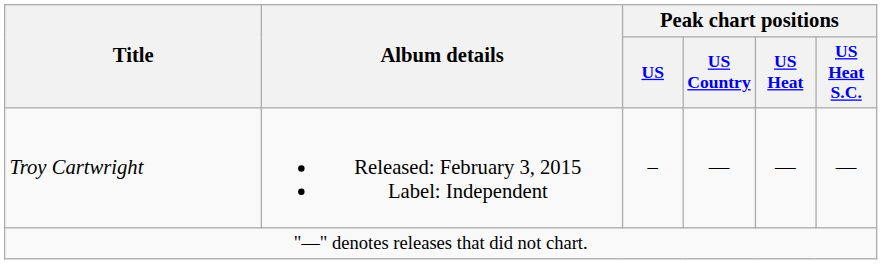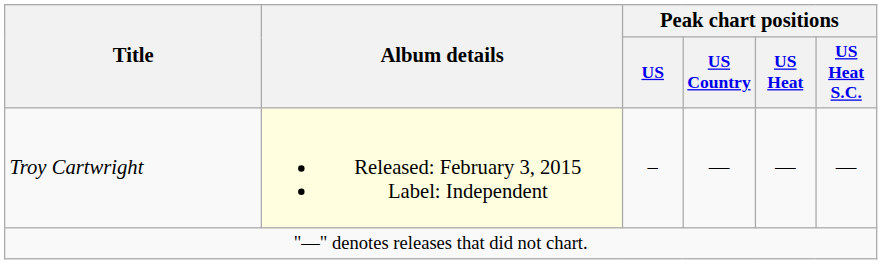(442, 179) no background -> (442, 179) lightyellow background
